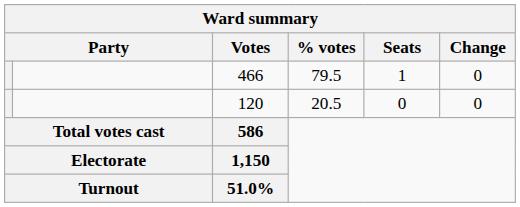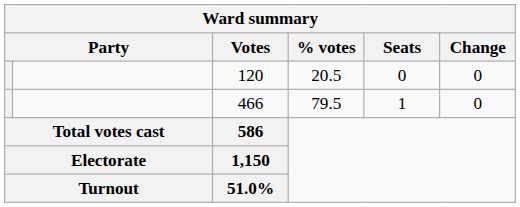rows swapped: (251, 75) <-> (251, 103)
